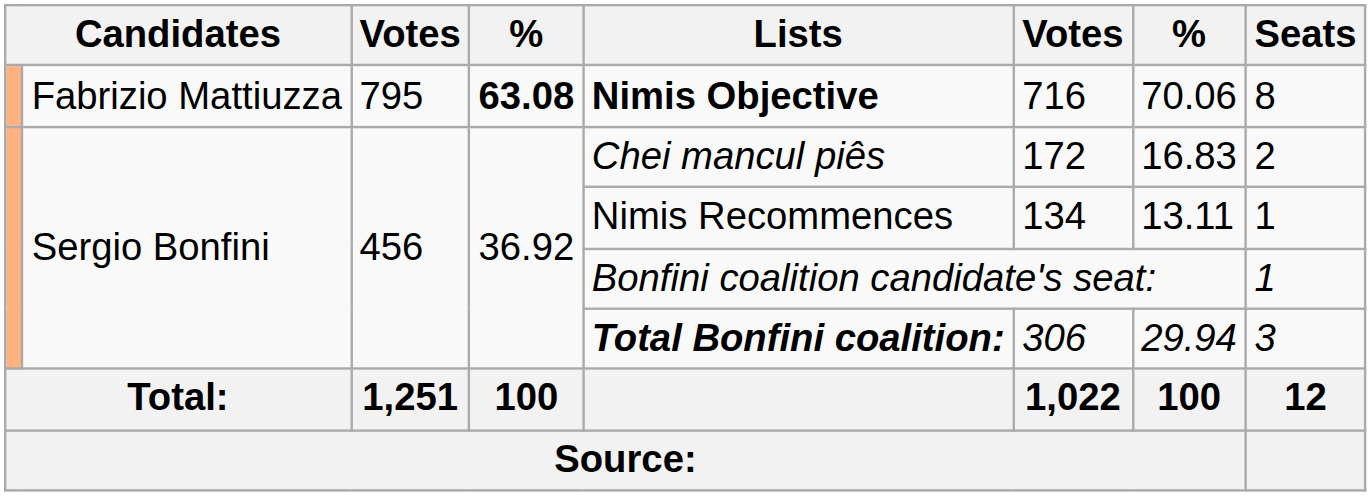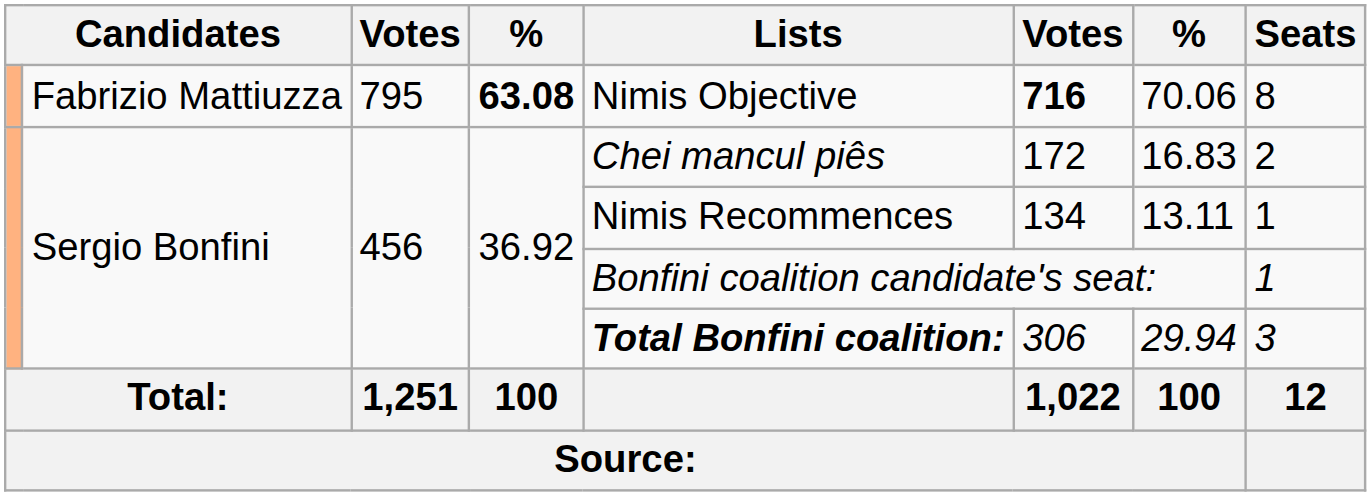(735, 95) bold -> (725, 95) normal
(1054, 95) normal -> (1054, 95) bold
